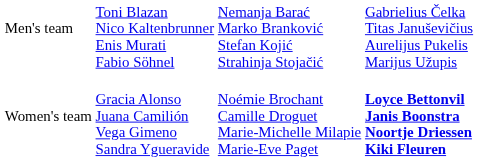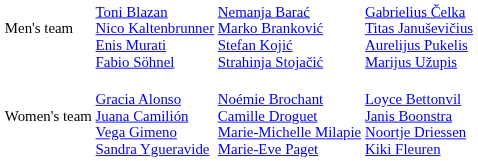(418, 124) bold -> (416, 124) normal
